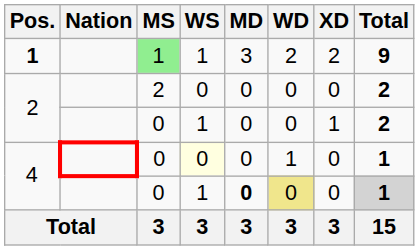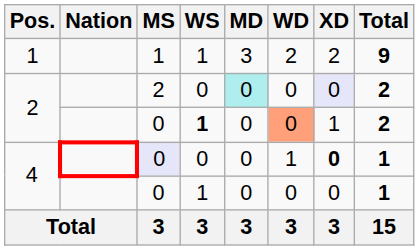(32, 55) bold -> (32, 55) normal
(159, 55) lightgreen background -> (159, 55) no background
(246, 90) no background -> (246, 90) paleturquoise background
(334, 90) no background -> (334, 90) lavender background
(202, 124) normal -> (202, 124) bold
(291, 124) no background -> (291, 124) lightsalmon background
(159, 158) no background -> (159, 158) lavender background
(202, 158) lightyellow background -> (202, 158) no background
(334, 158) normal -> (334, 158) bold
(246, 192) bold -> (246, 192) normal
(291, 192) khaki background -> (291, 192) no background
(384, 192) lightgrey background -> (384, 192) no background
